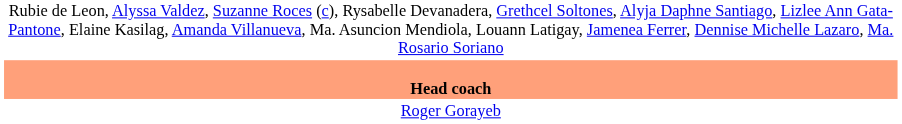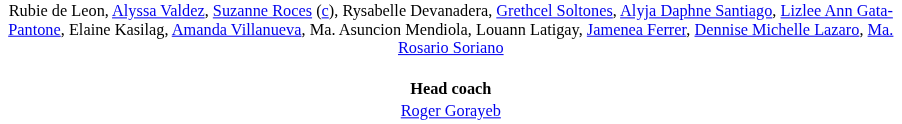(451, 88) lightsalmon background -> (451, 88) no background
